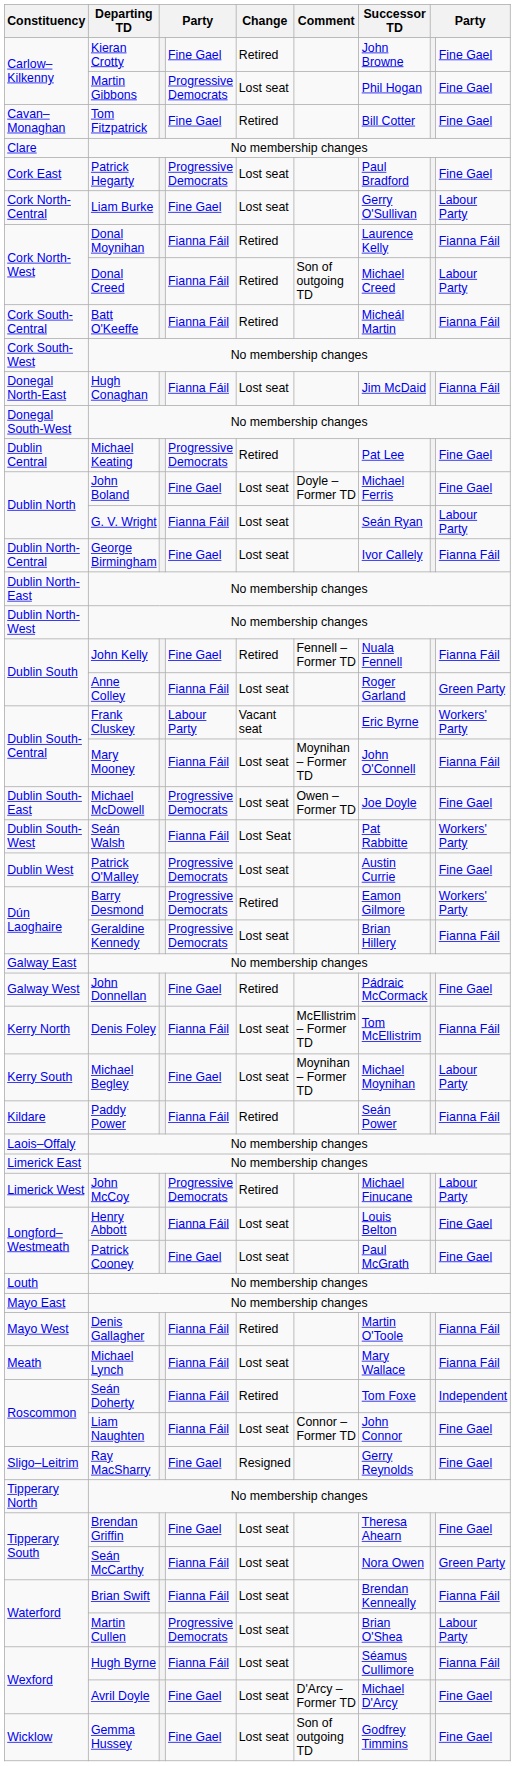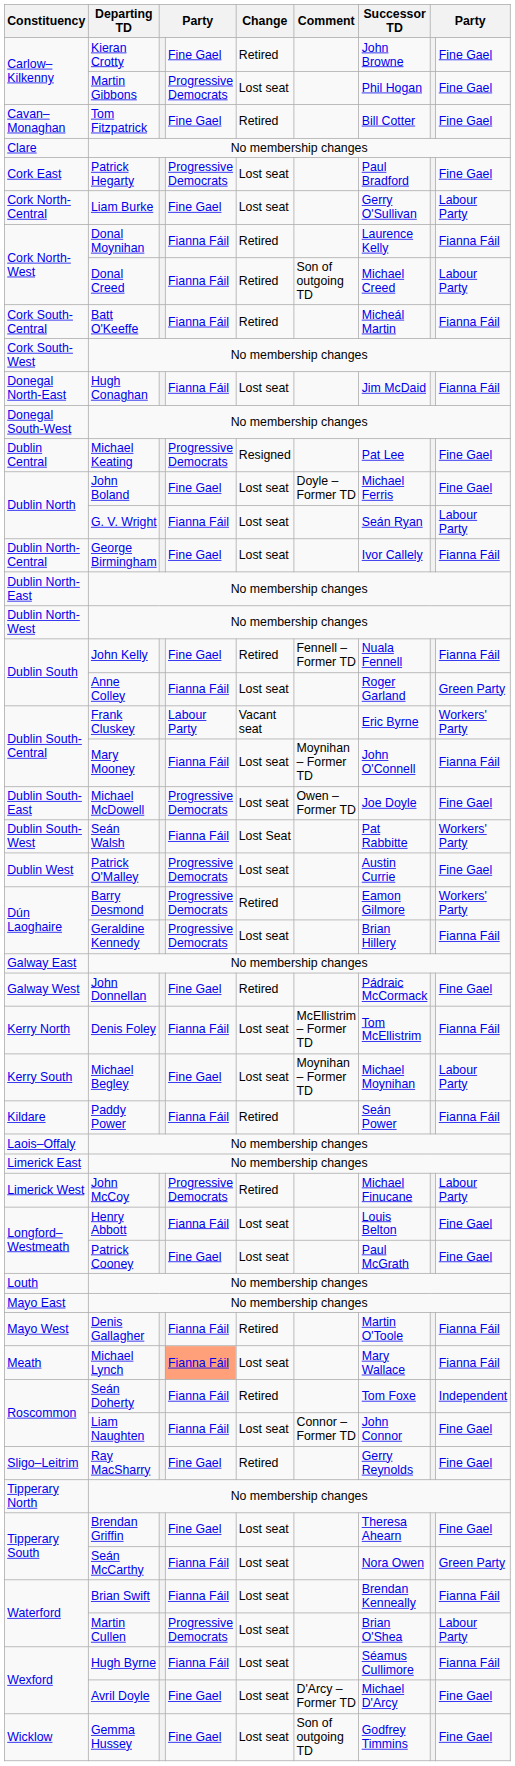(259, 455) Retired -> (265, 455) Resigned
(198, 1362) no background -> (198, 1362) lightsalmon background
(265, 1463) Resigned -> (259, 1463) Retired
